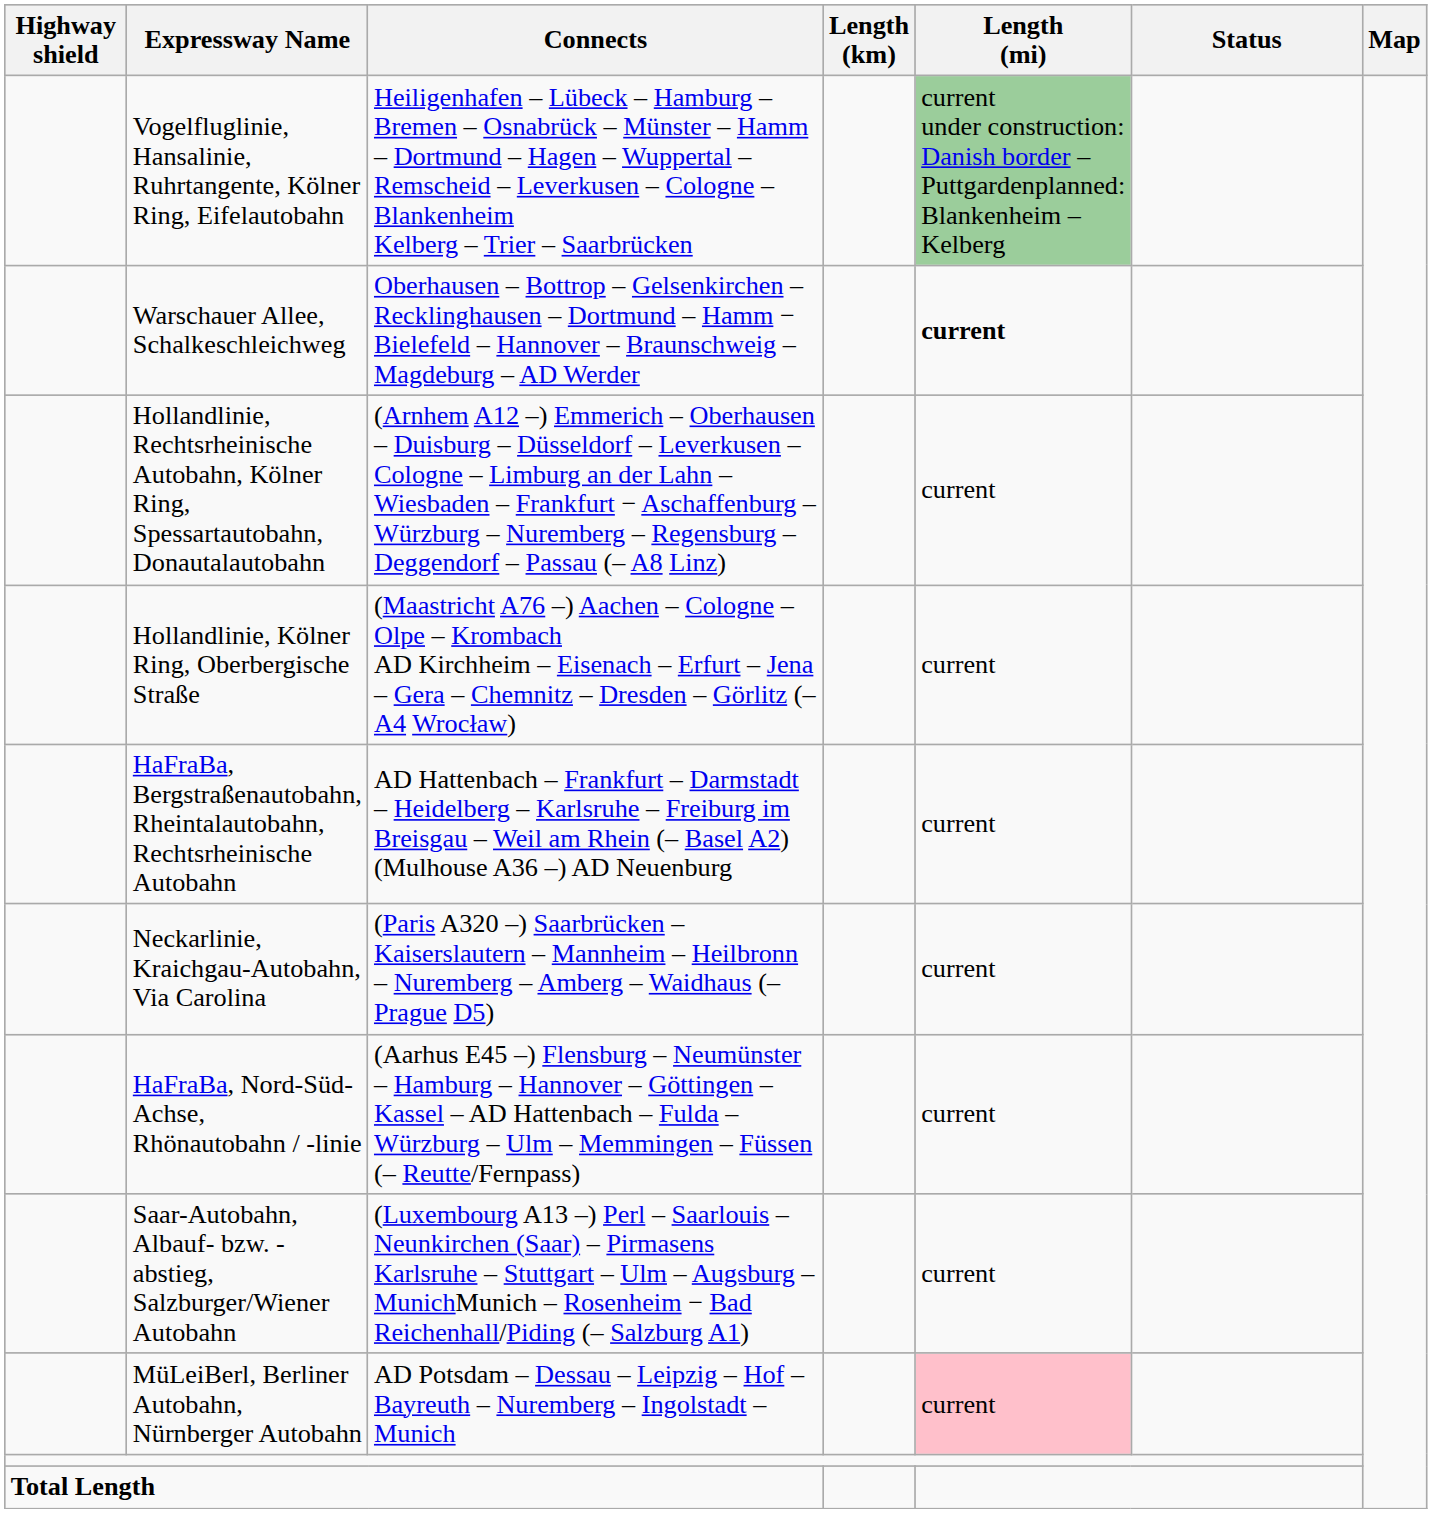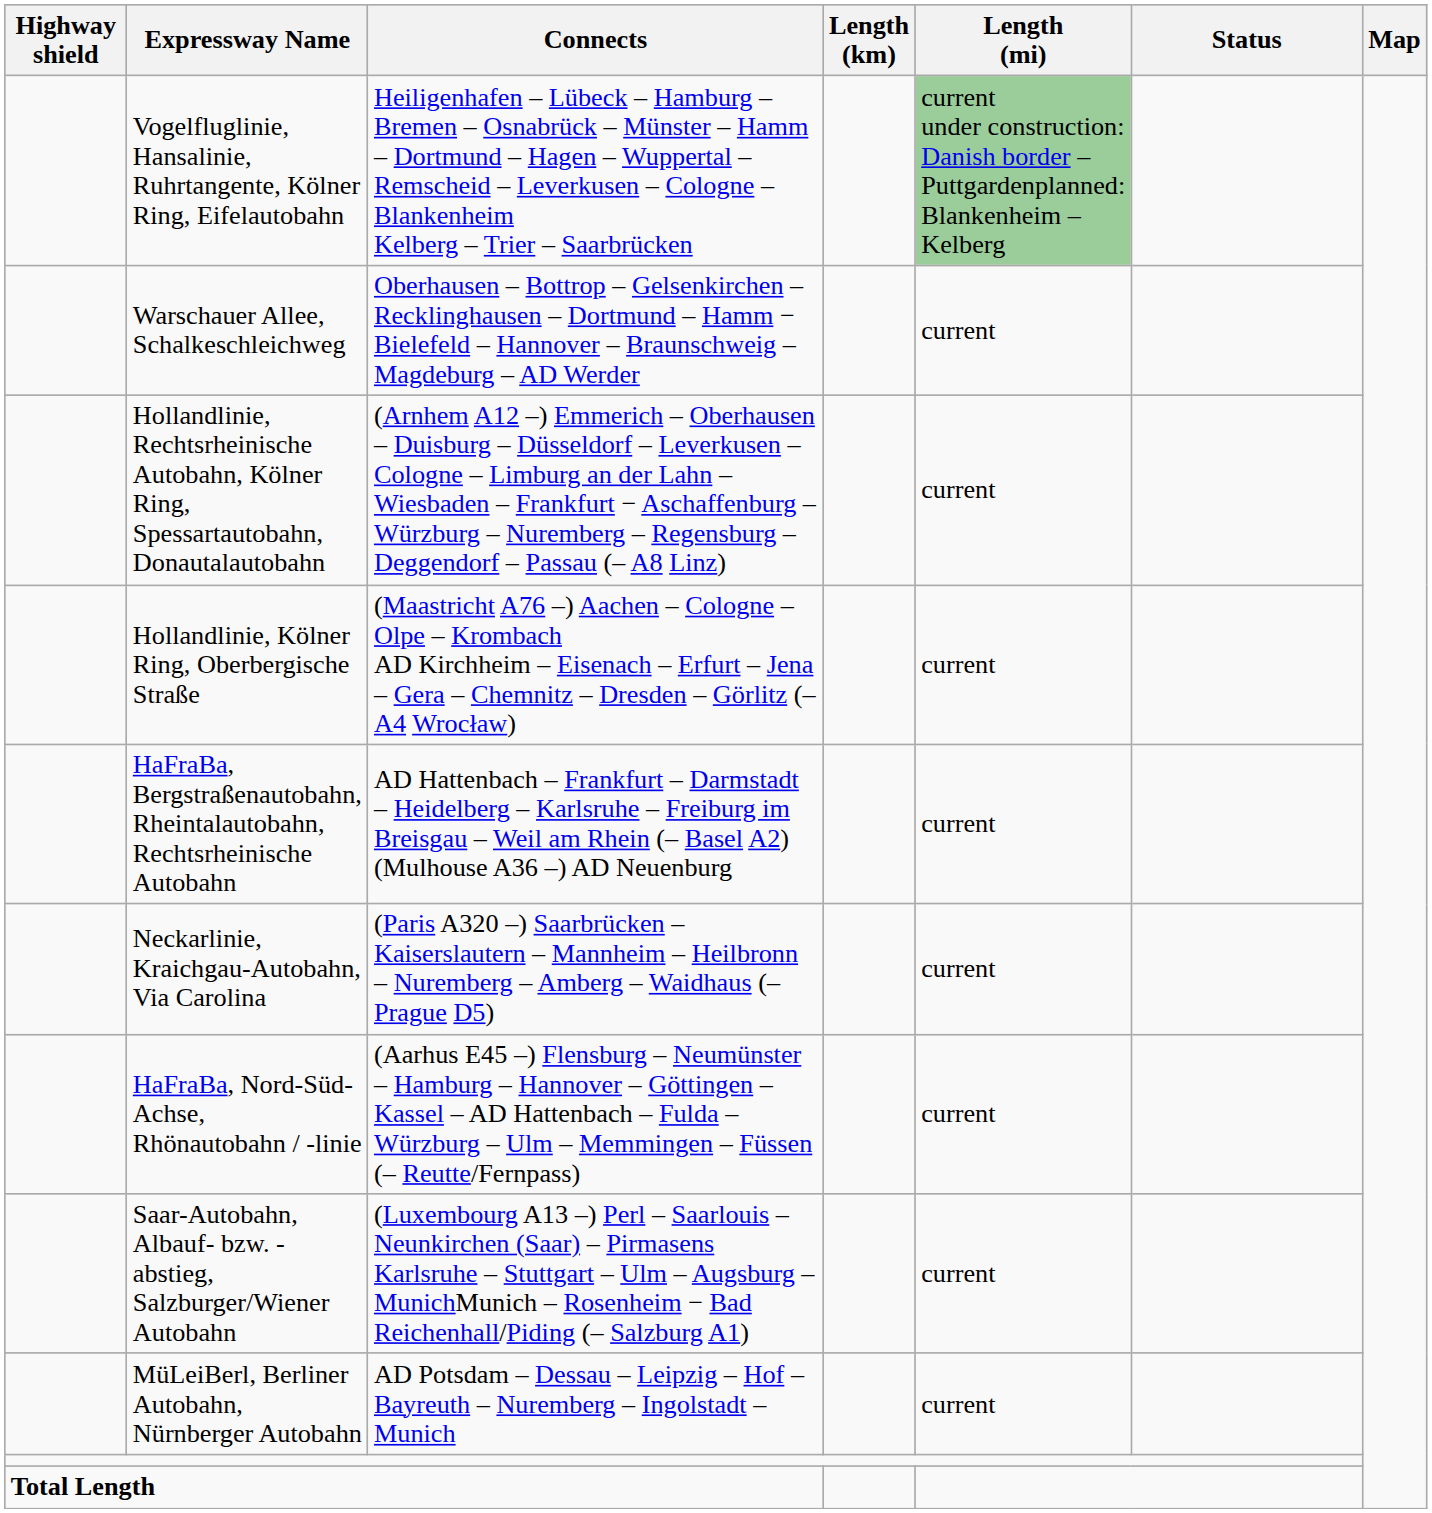(963, 329) bold -> (958, 329) normal
(958, 1403) pink background -> (958, 1403) no background
